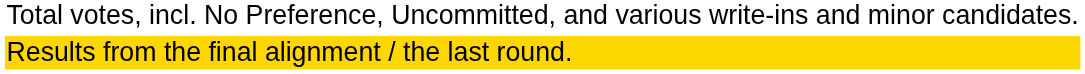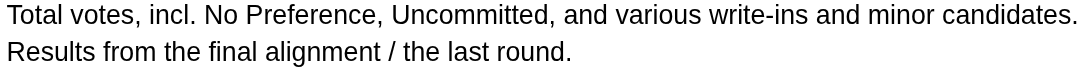(289, 52) gold background -> (289, 52) no background
